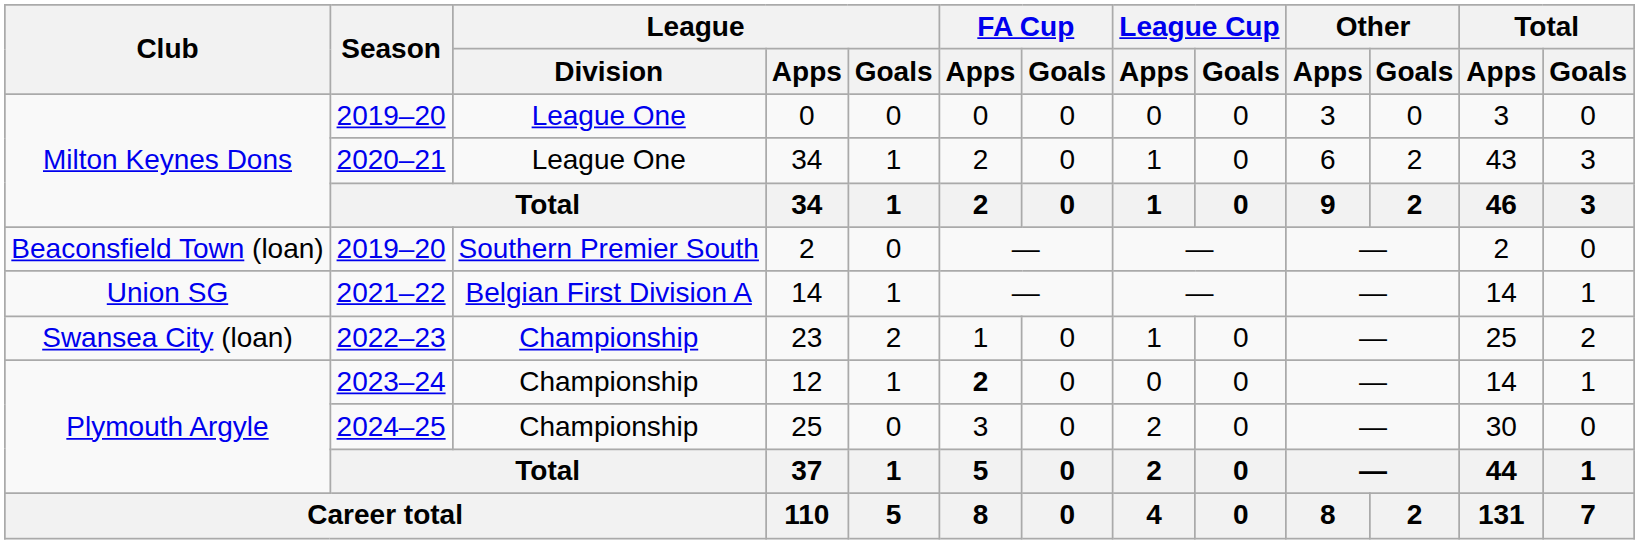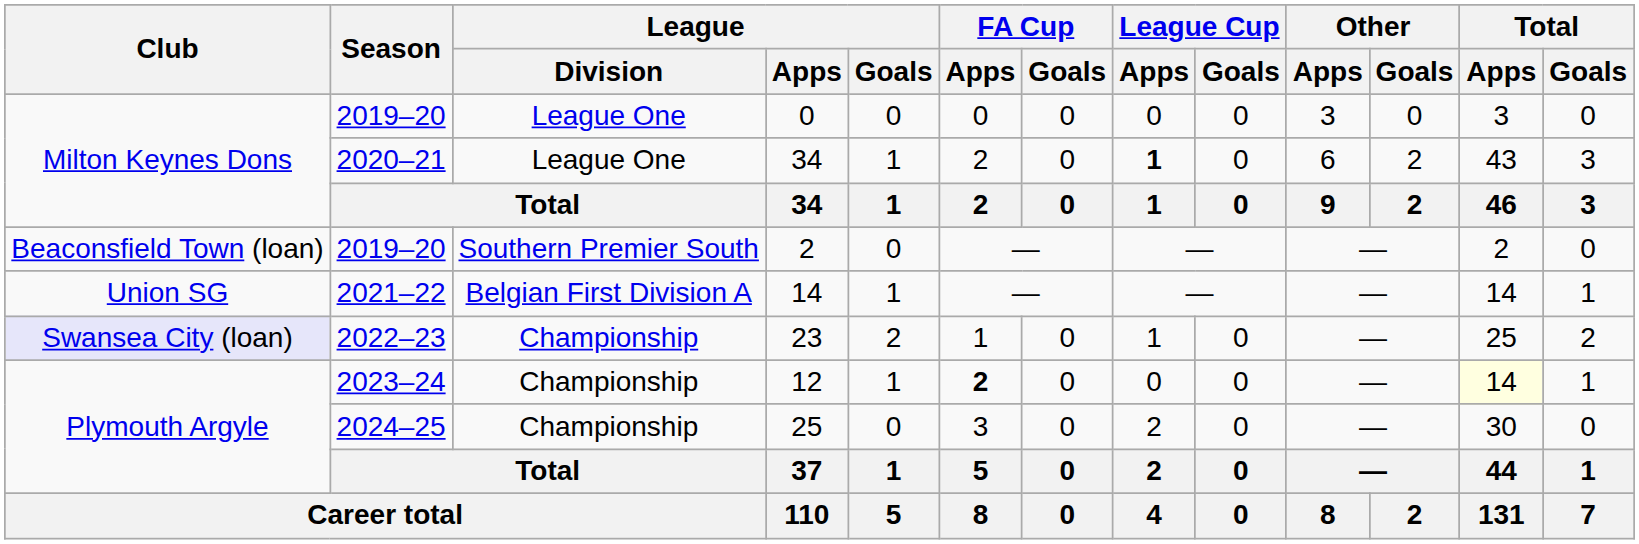(1154, 159) normal -> (1154, 159) bold
(167, 337) no background -> (167, 337) lavender background
(1501, 381) no background -> (1501, 381) lightyellow background
